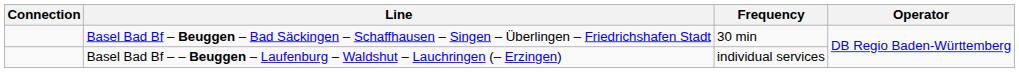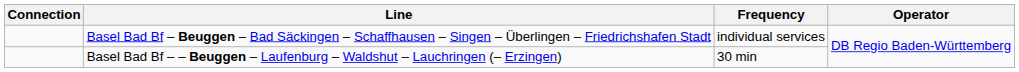(737, 36) 30 min -> (771, 36) individual services
(771, 57) individual services -> (737, 57) 30 min
